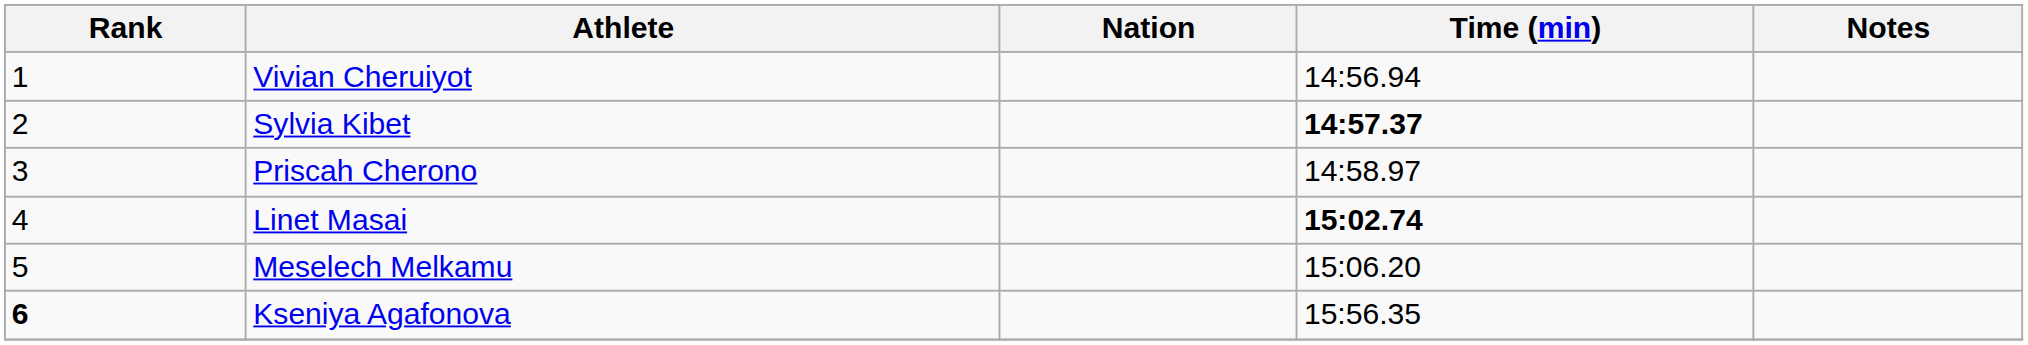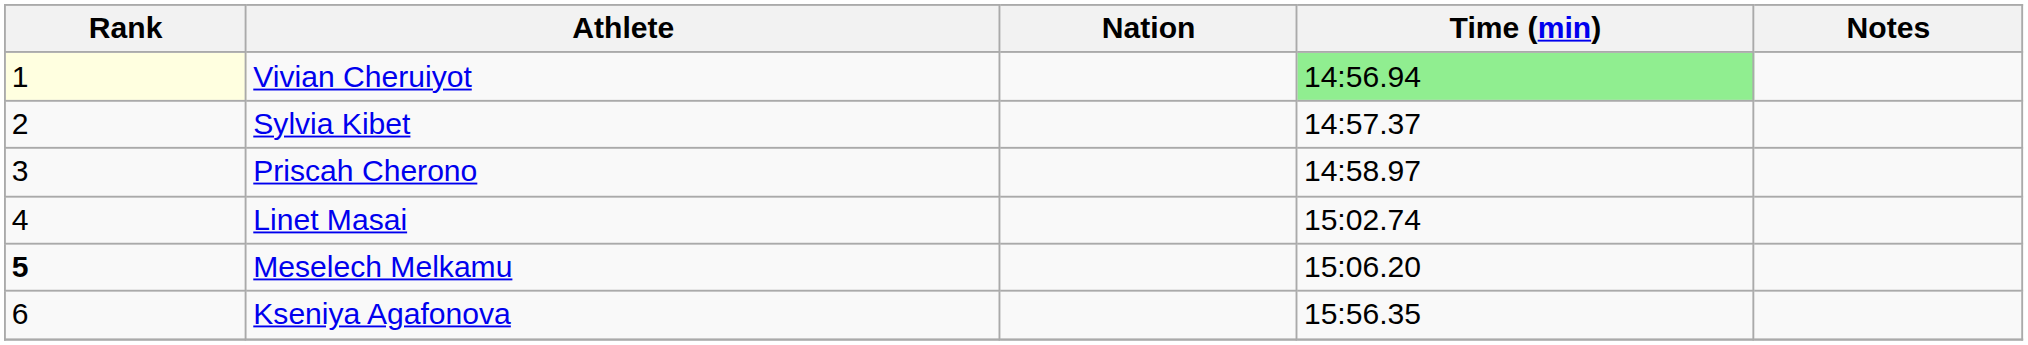(20, 76) no background -> (20, 76) lightyellow background
(1362, 76) no background -> (1362, 76) lightgreen background
(1363, 123) bold -> (1362, 123) normal
(1363, 219) bold -> (1362, 219) normal
(20, 266) normal -> (20, 266) bold
(20, 314) bold -> (20, 314) normal
